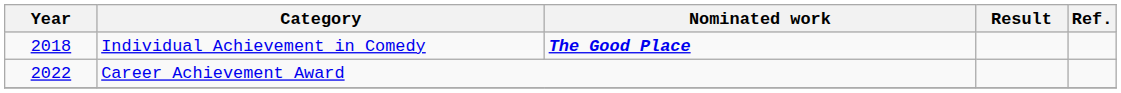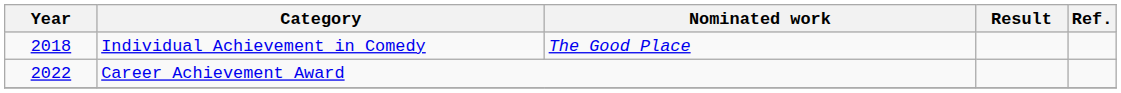(620, 46) bold -> (620, 46) normal
